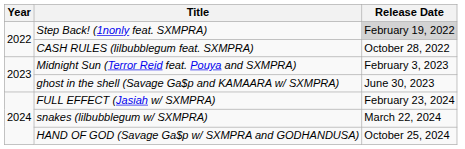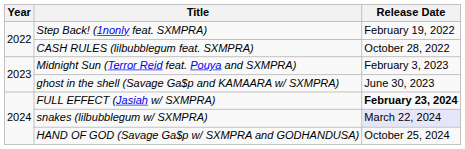(409, 30) lightgrey background -> (409, 30) no background
(409, 100) normal -> (411, 100) bold
(403, 118) no background -> (403, 118) lavender background
